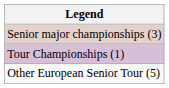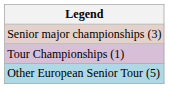(84, 73) no background -> (84, 73) lightblue background
